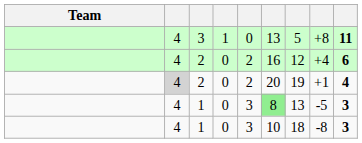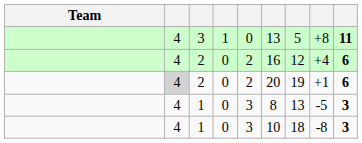(346, 82) 4 -> (346, 82) 6
(273, 104) lightgreen background -> (273, 104) no background
